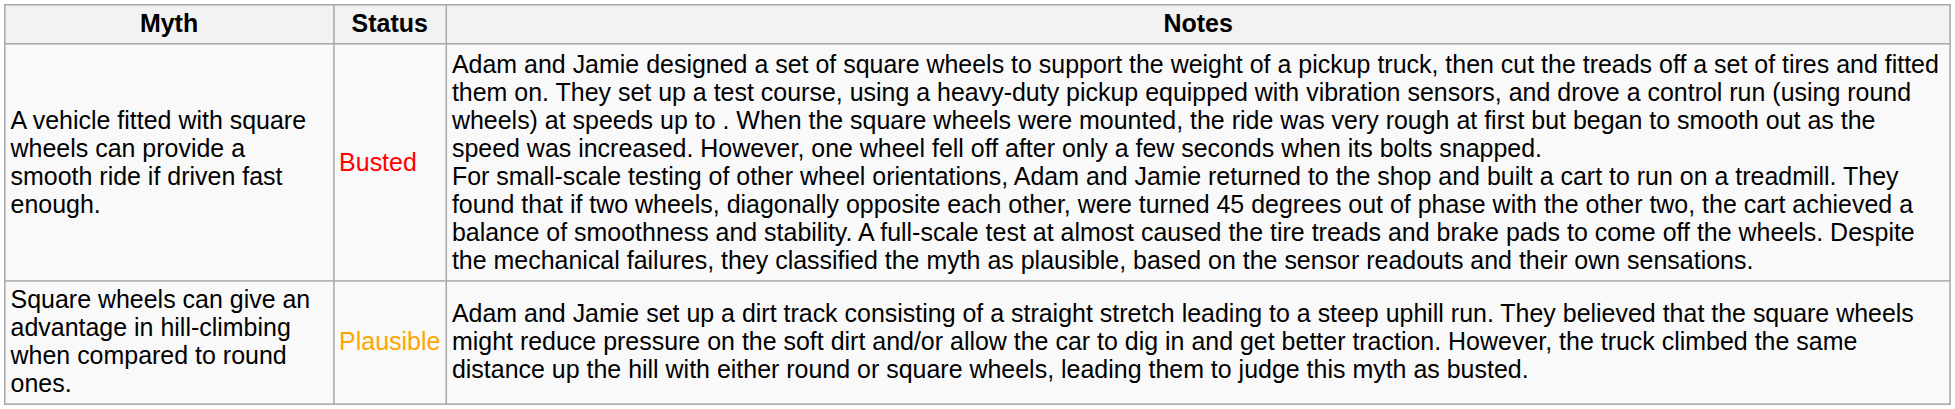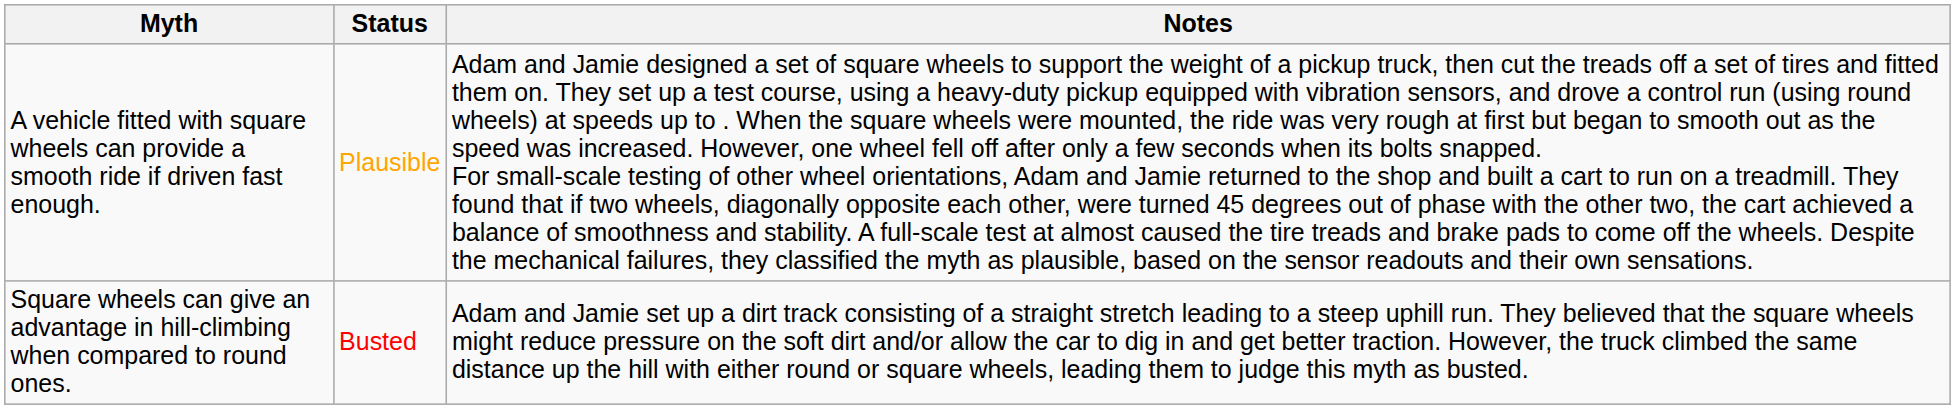(378, 162) Busted -> (390, 162) Plausible
(390, 342) Plausible -> (378, 342) Busted
